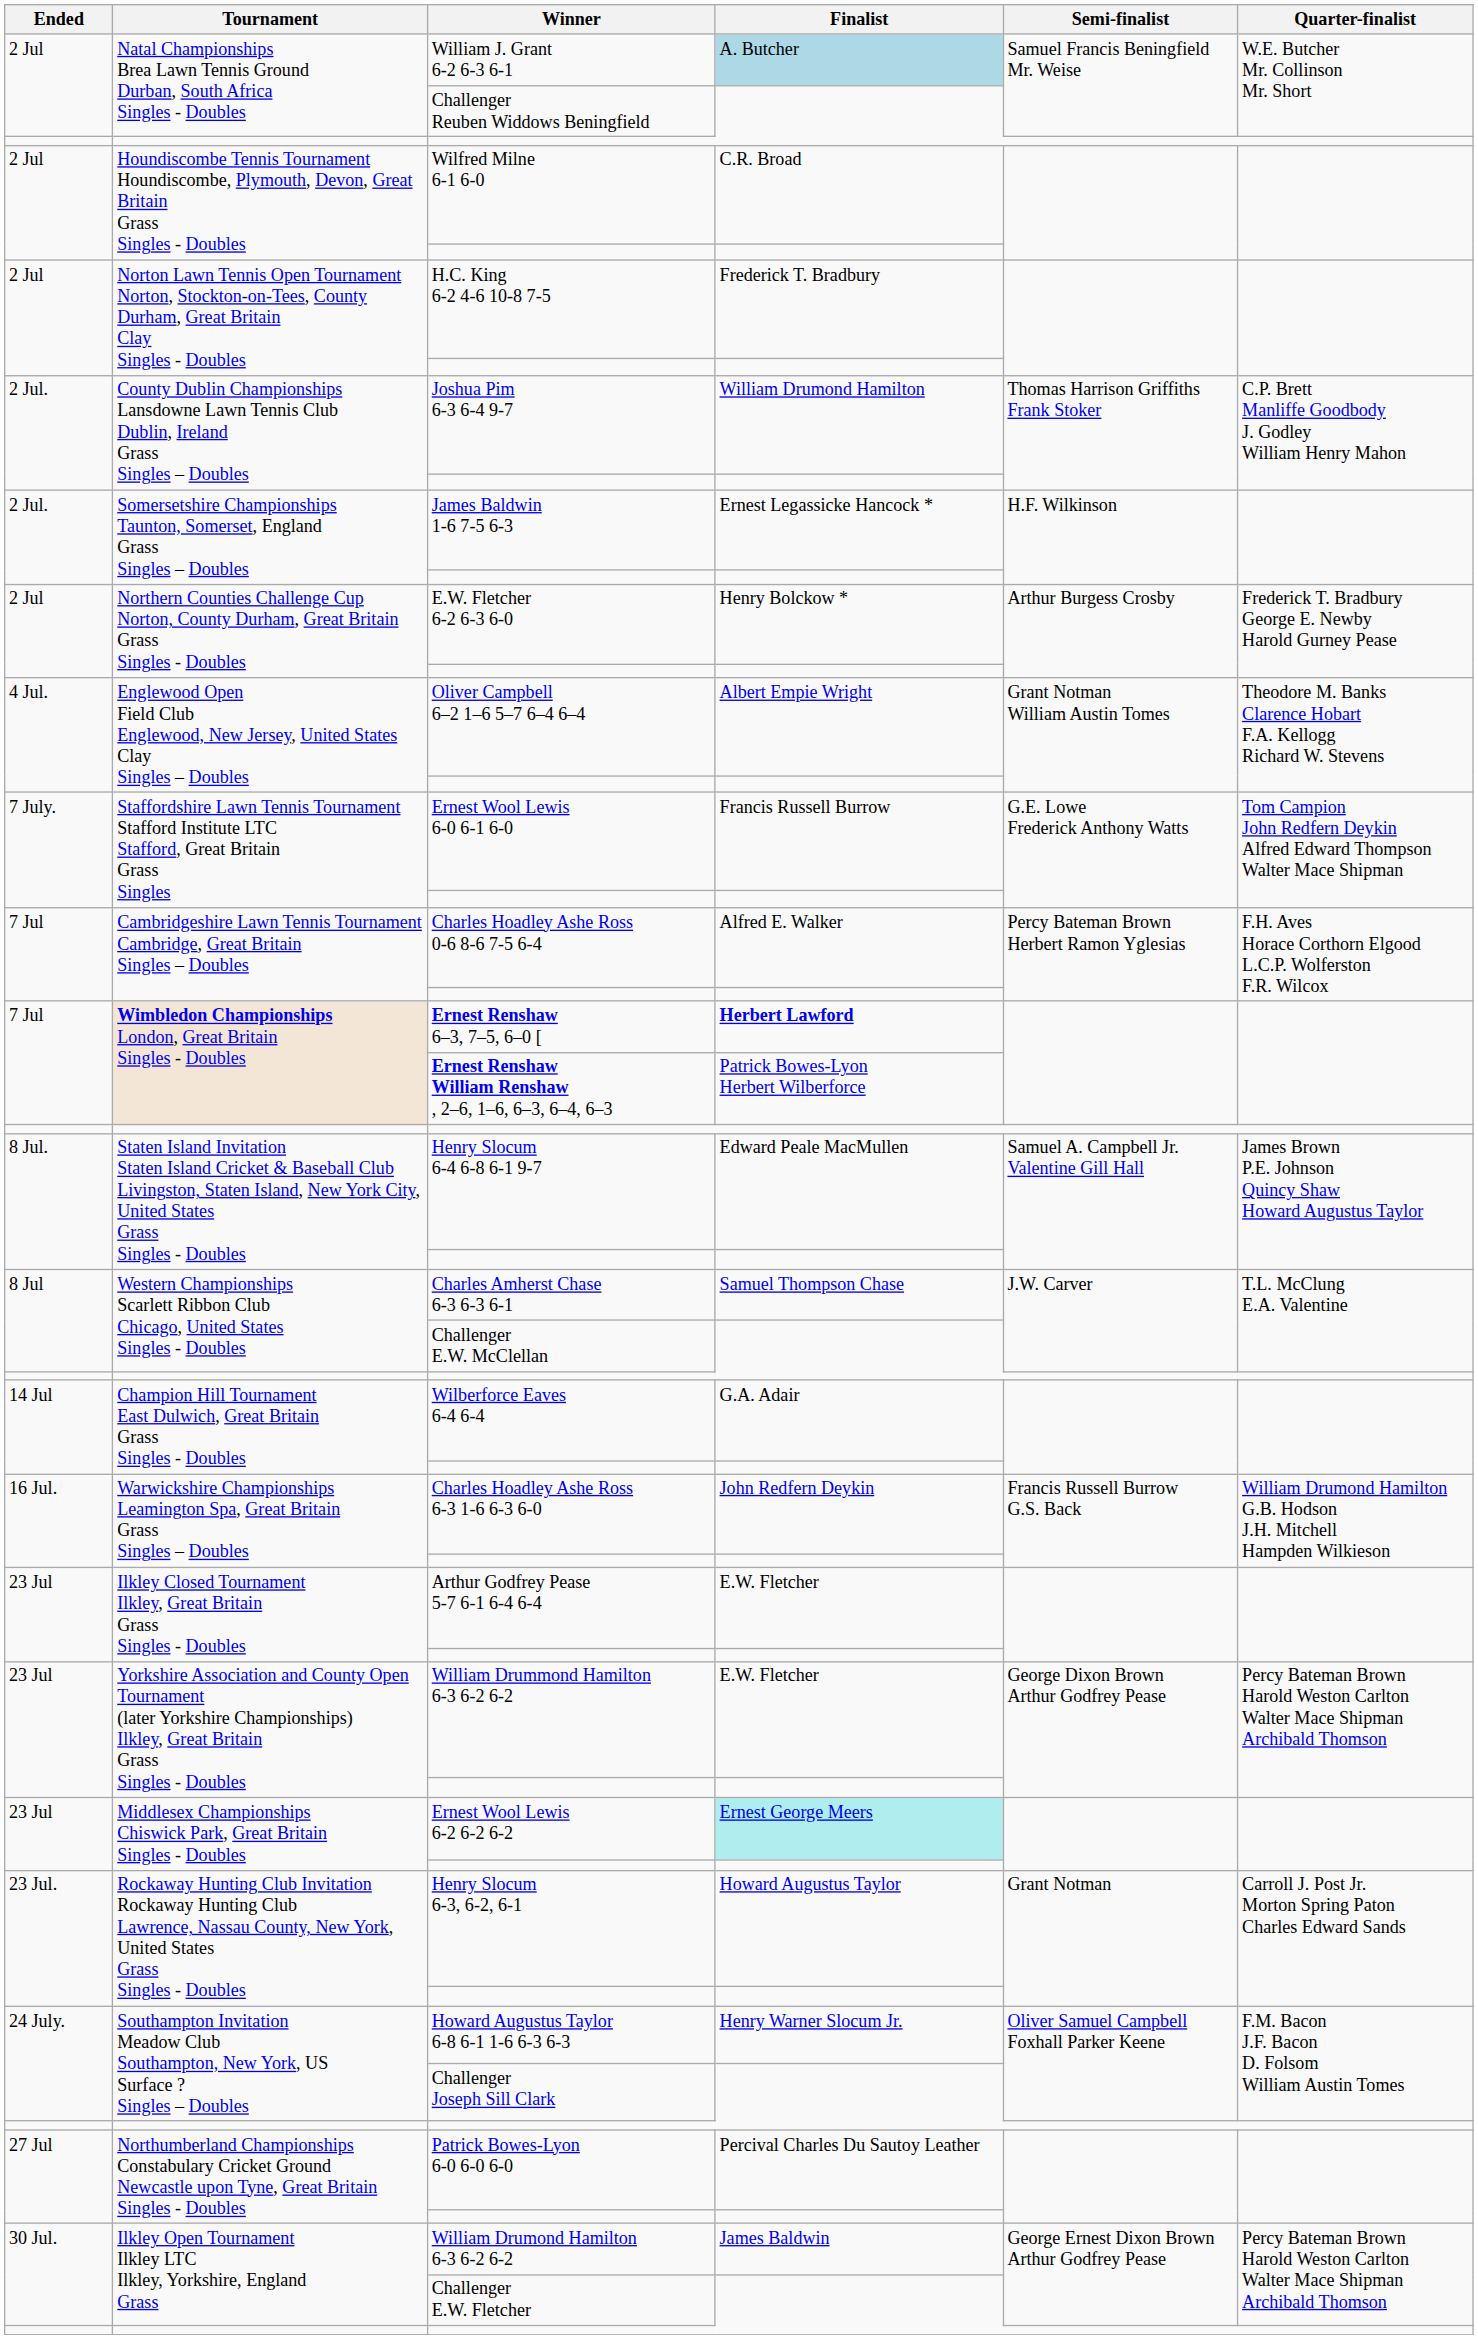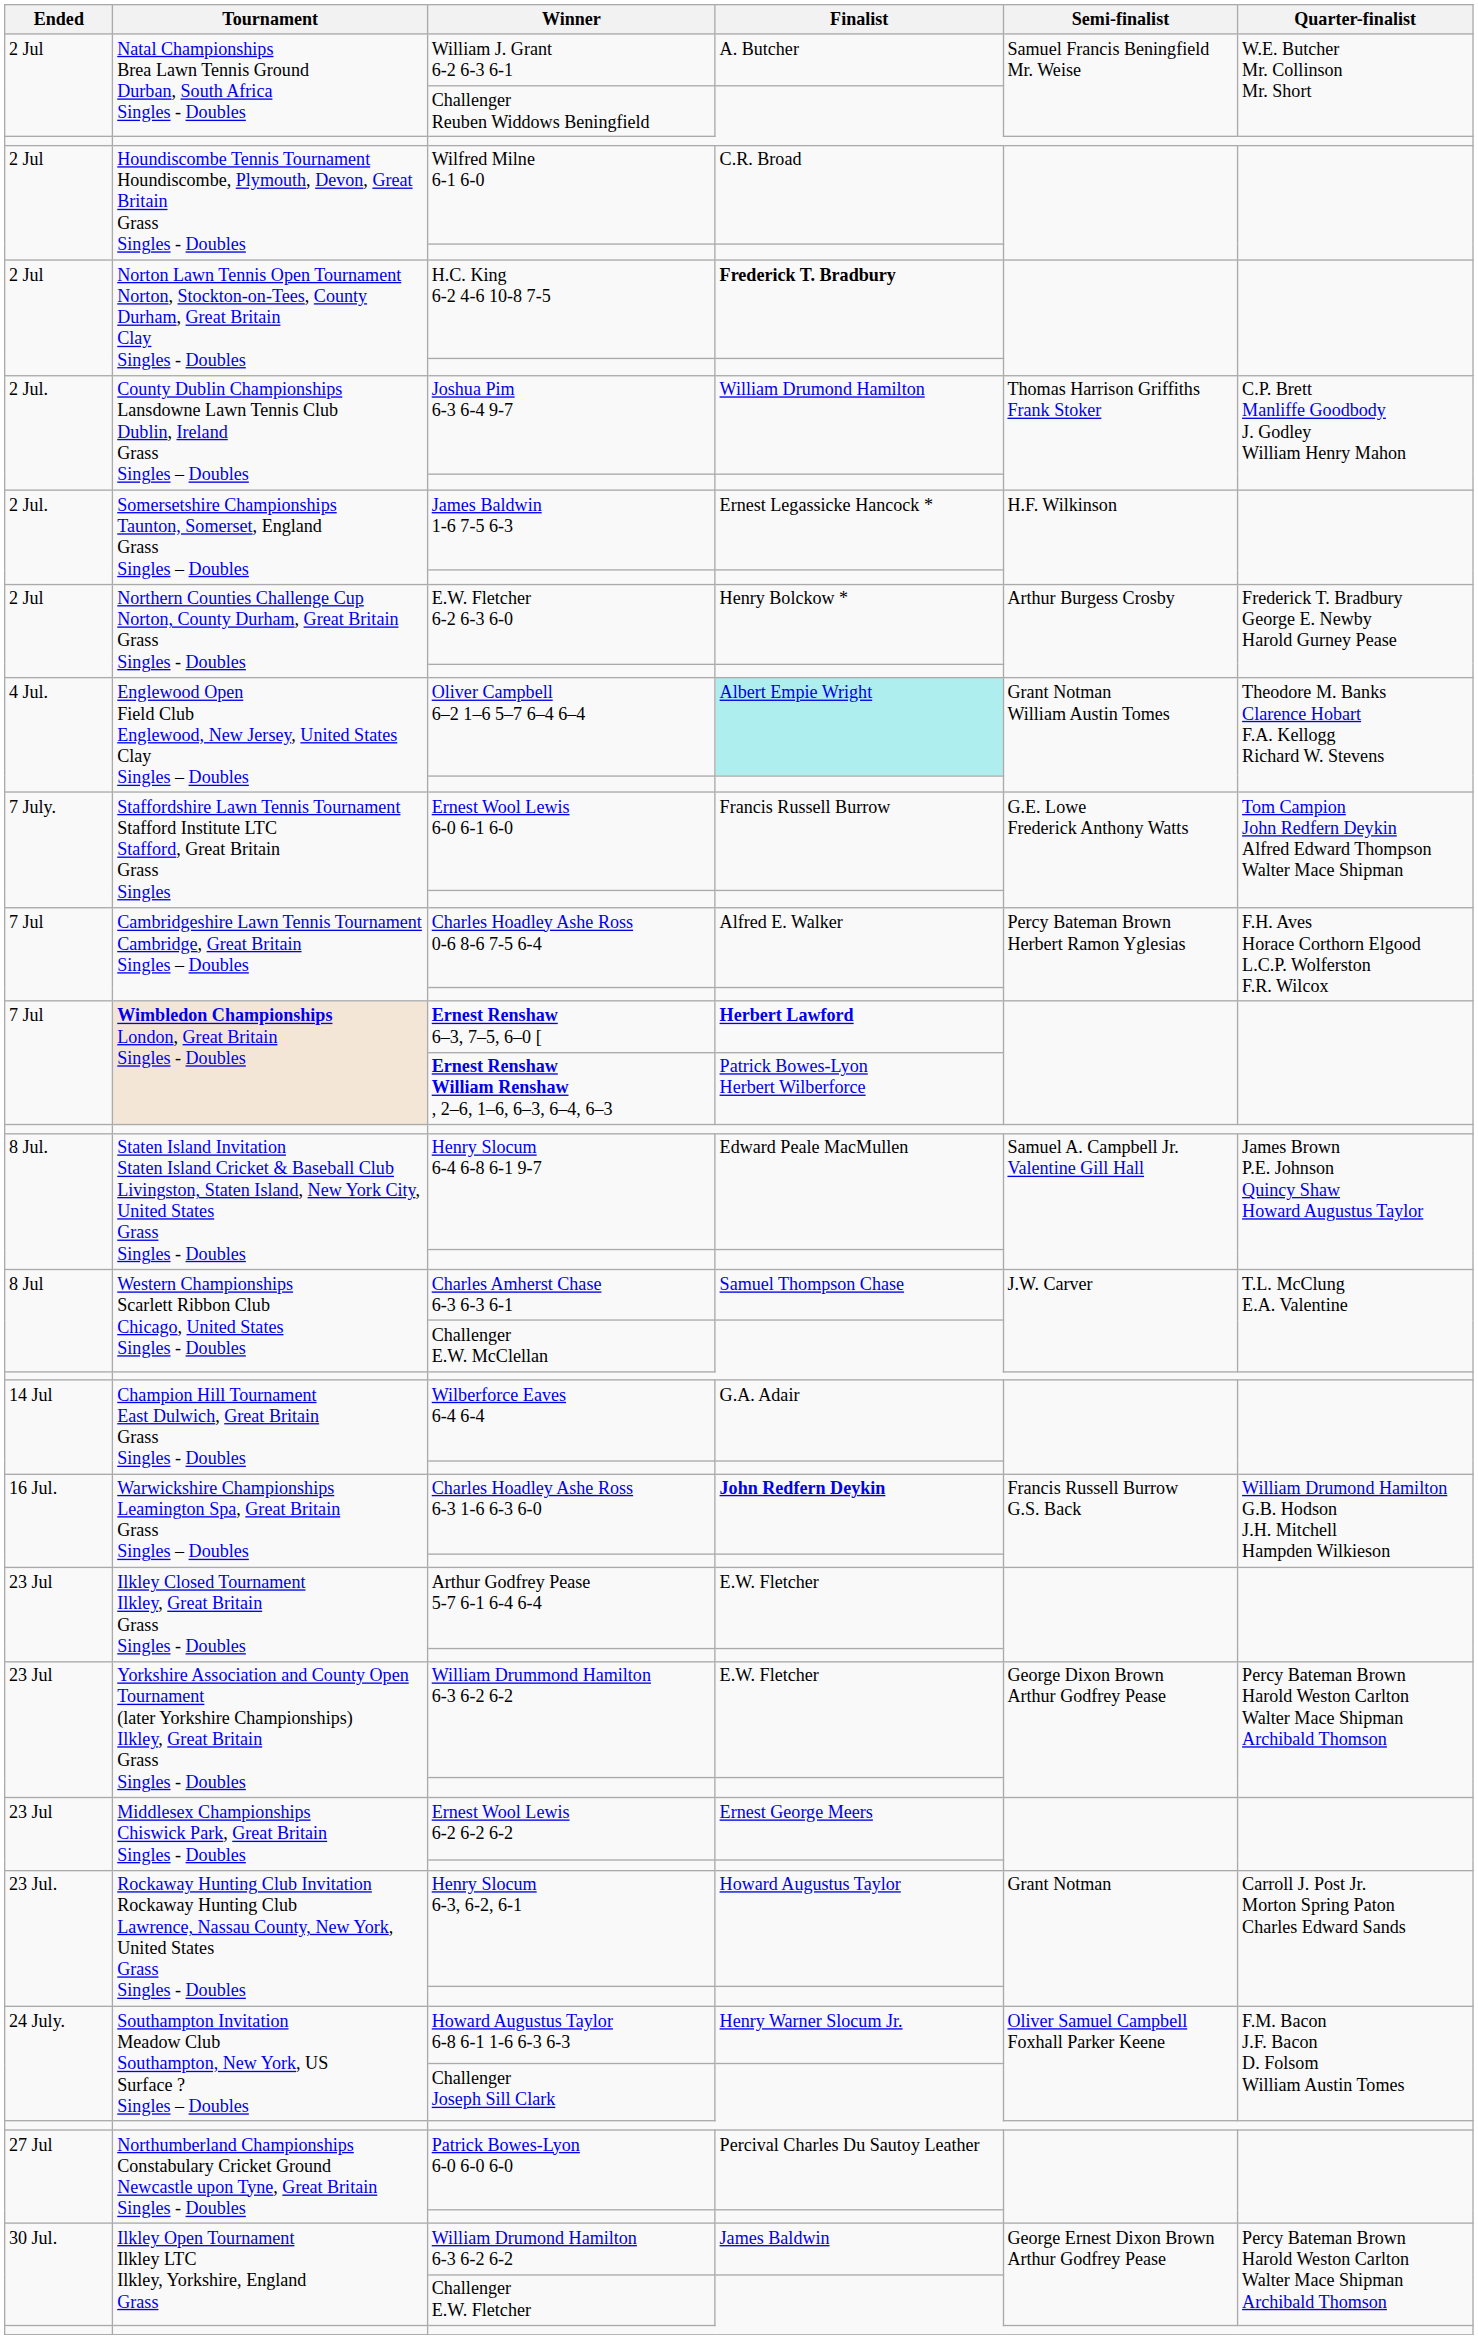(759, 48) lightblue background -> (759, 48) no background
(800, 274) normal -> (808, 274) bold
(796, 691) no background -> (796, 691) paleturquoise background
(797, 1488) normal -> (802, 1488) bold
(796, 1811) paleturquoise background -> (796, 1811) no background
